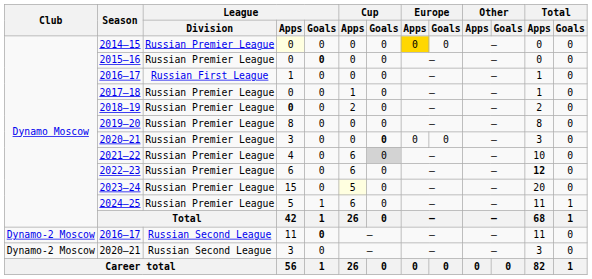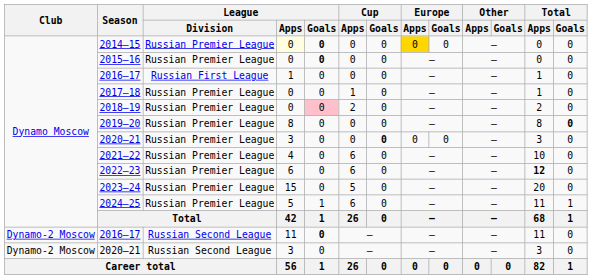(322, 44) normal -> (322, 44) bold
(291, 108) bold -> (291, 108) normal
(322, 108) no background -> (322, 108) pink background
(570, 124) normal -> (570, 124) bold
(384, 155) lightgrey background -> (384, 155) no background
(353, 187) lightyellow background -> (353, 187) no background
